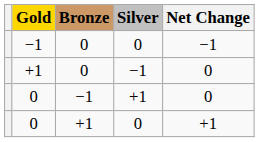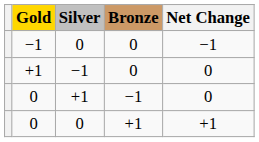columns swapped: (138, 17) <-> (84, 17)
